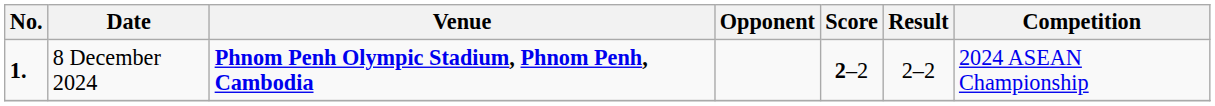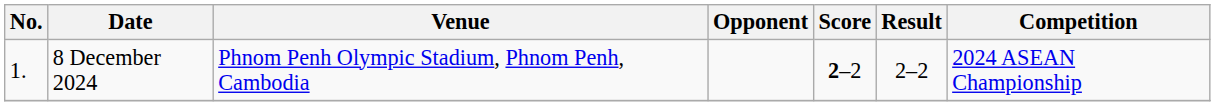(18, 69) bold -> (18, 69) normal
(431, 69) bold -> (421, 69) normal
